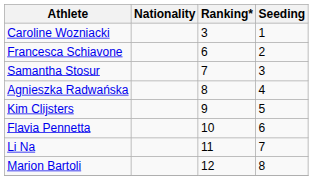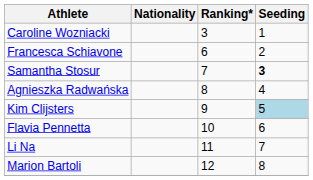(262, 71) normal -> (262, 71) bold
(262, 109) no background -> (262, 109) lightblue background
